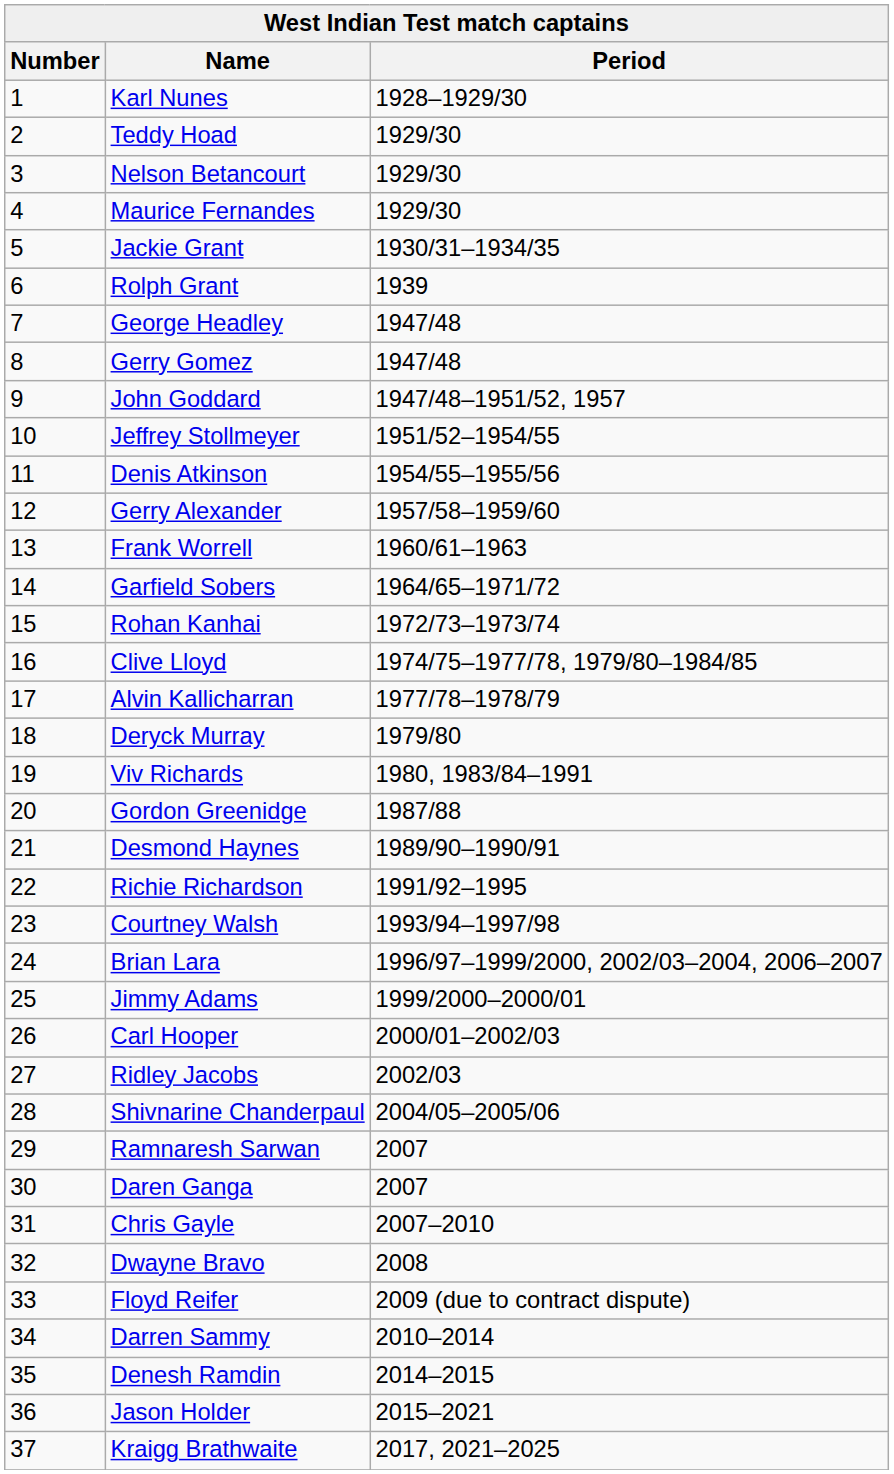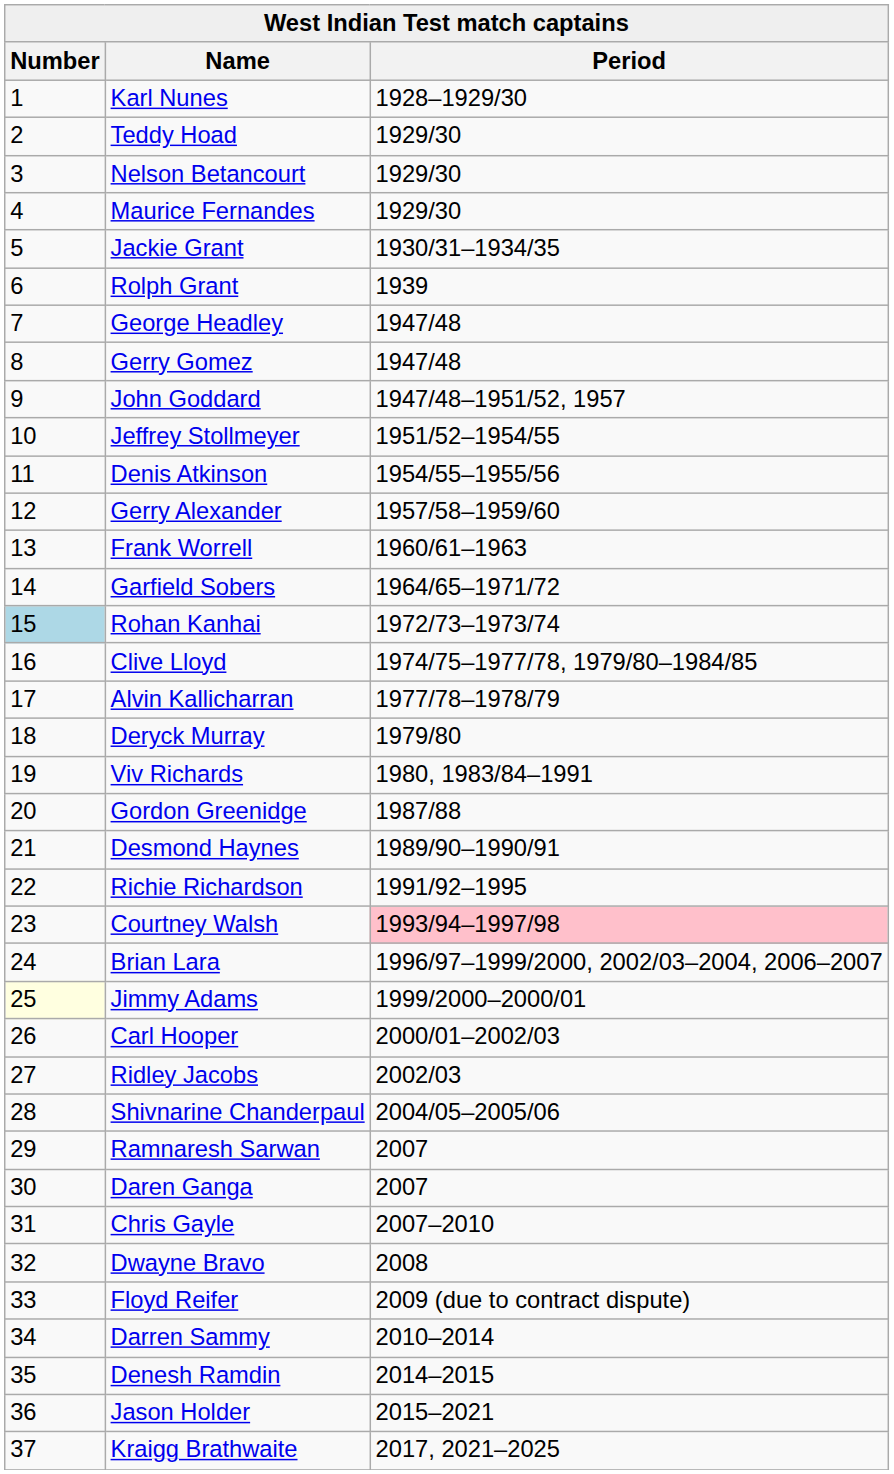(23, 624) no background -> (23, 624) lightblue background
(468, 924) no background -> (468, 924) pink background
(23, 999) no background -> (23, 999) lightyellow background
